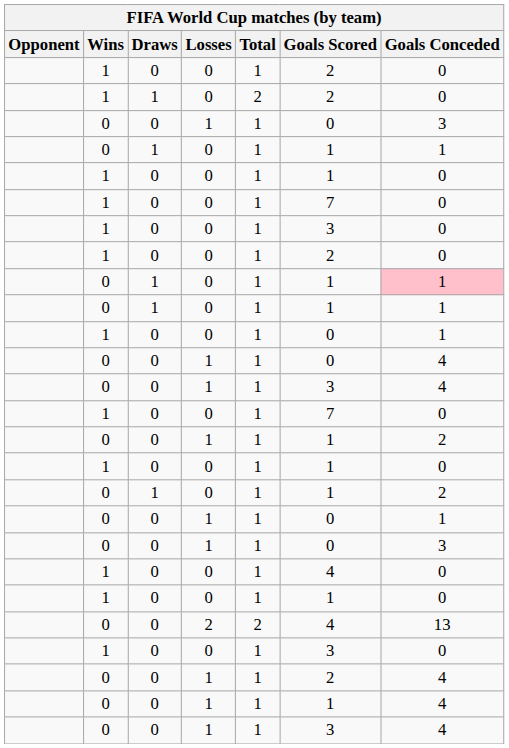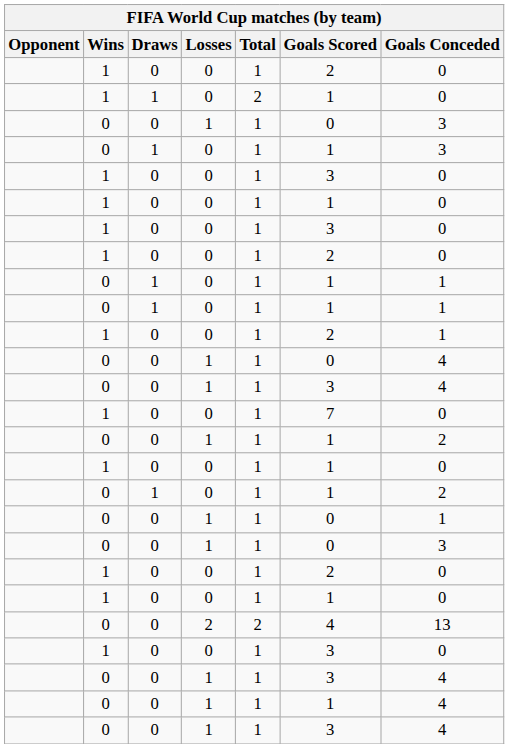(330, 96) 2 -> (330, 96) 1
(442, 149) 1 -> (442, 149) 3
(330, 176) 1 -> (330, 176) 3
(330, 202) 7 -> (330, 202) 1
(442, 281) pink background -> (442, 281) no background
(330, 334) 0 -> (330, 334) 2
(330, 571) 4 -> (330, 571) 2
(330, 677) 2 -> (330, 677) 3
